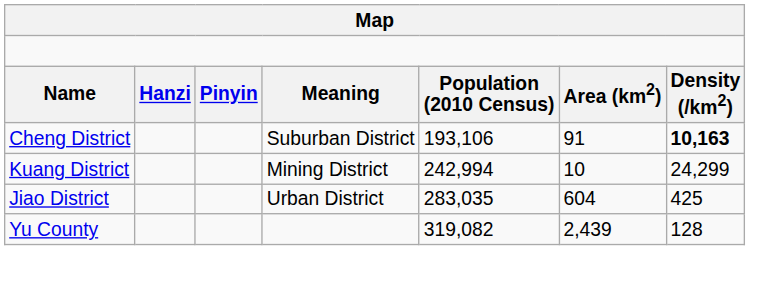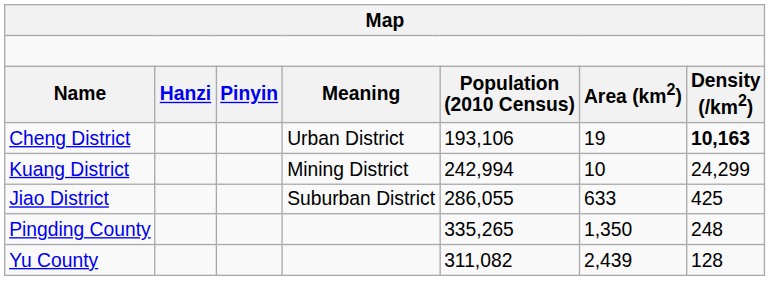(341, 138) Suburban District -> (346, 138) Urban District
(574, 138) 91 -> (595, 138) 19
(325, 199) Urban District -> (361, 199) Suburban District
(459, 199) 283,035 -> (479, 199) 286,055
(580, 199) 604 -> (600, 199) 633
+ row: (80, 230)
(459, 230) 319,082 -> (478, 260) 311,082
